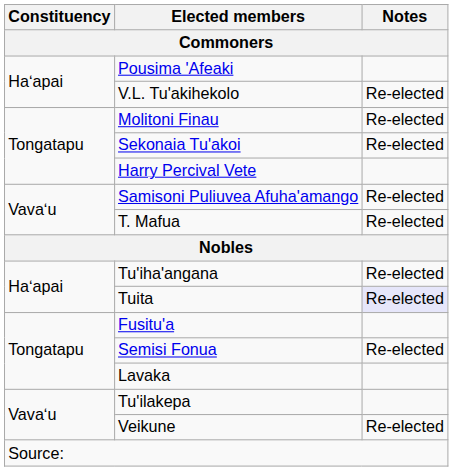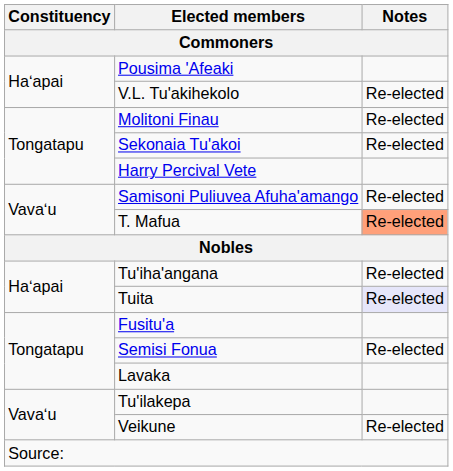(405, 222) no background -> (405, 222) lightsalmon background
